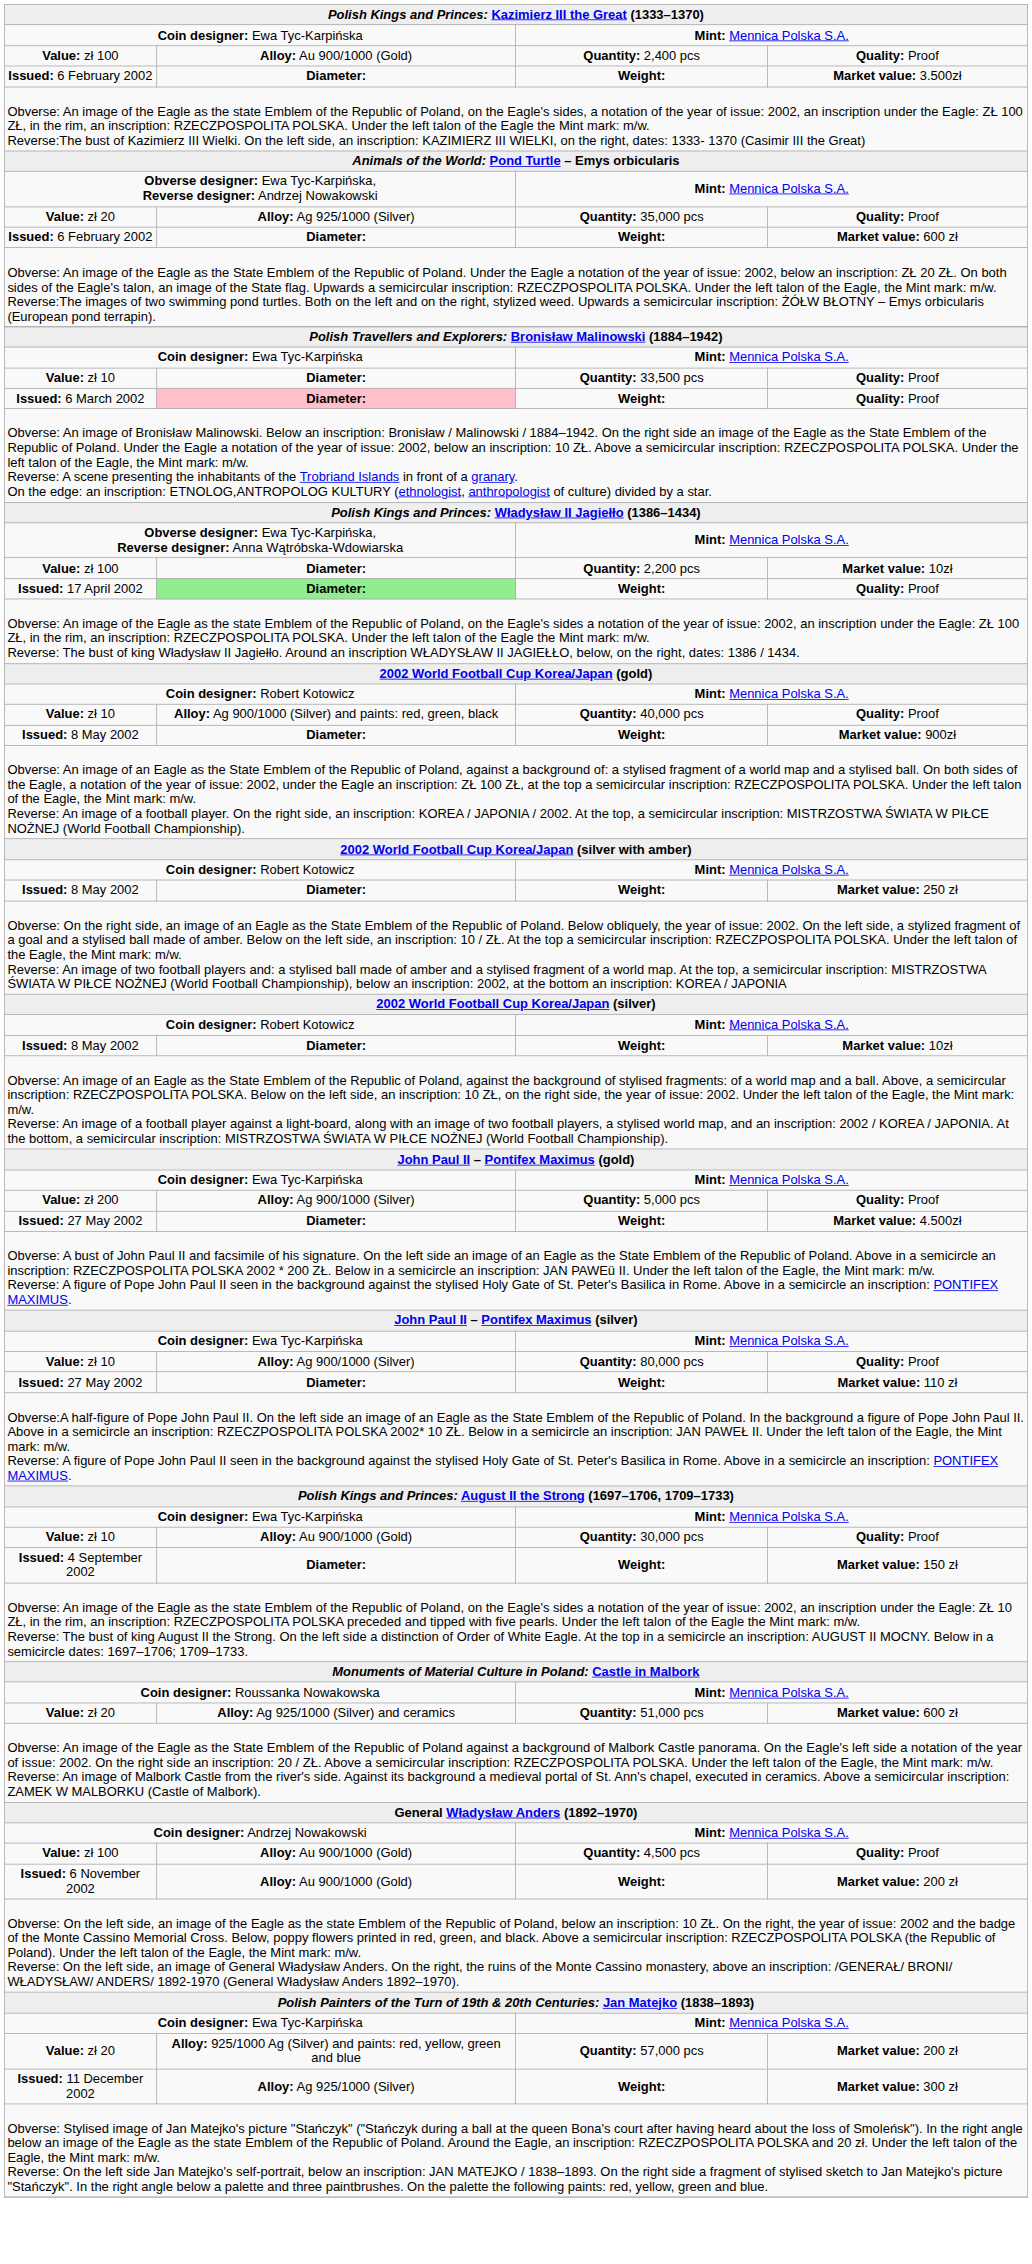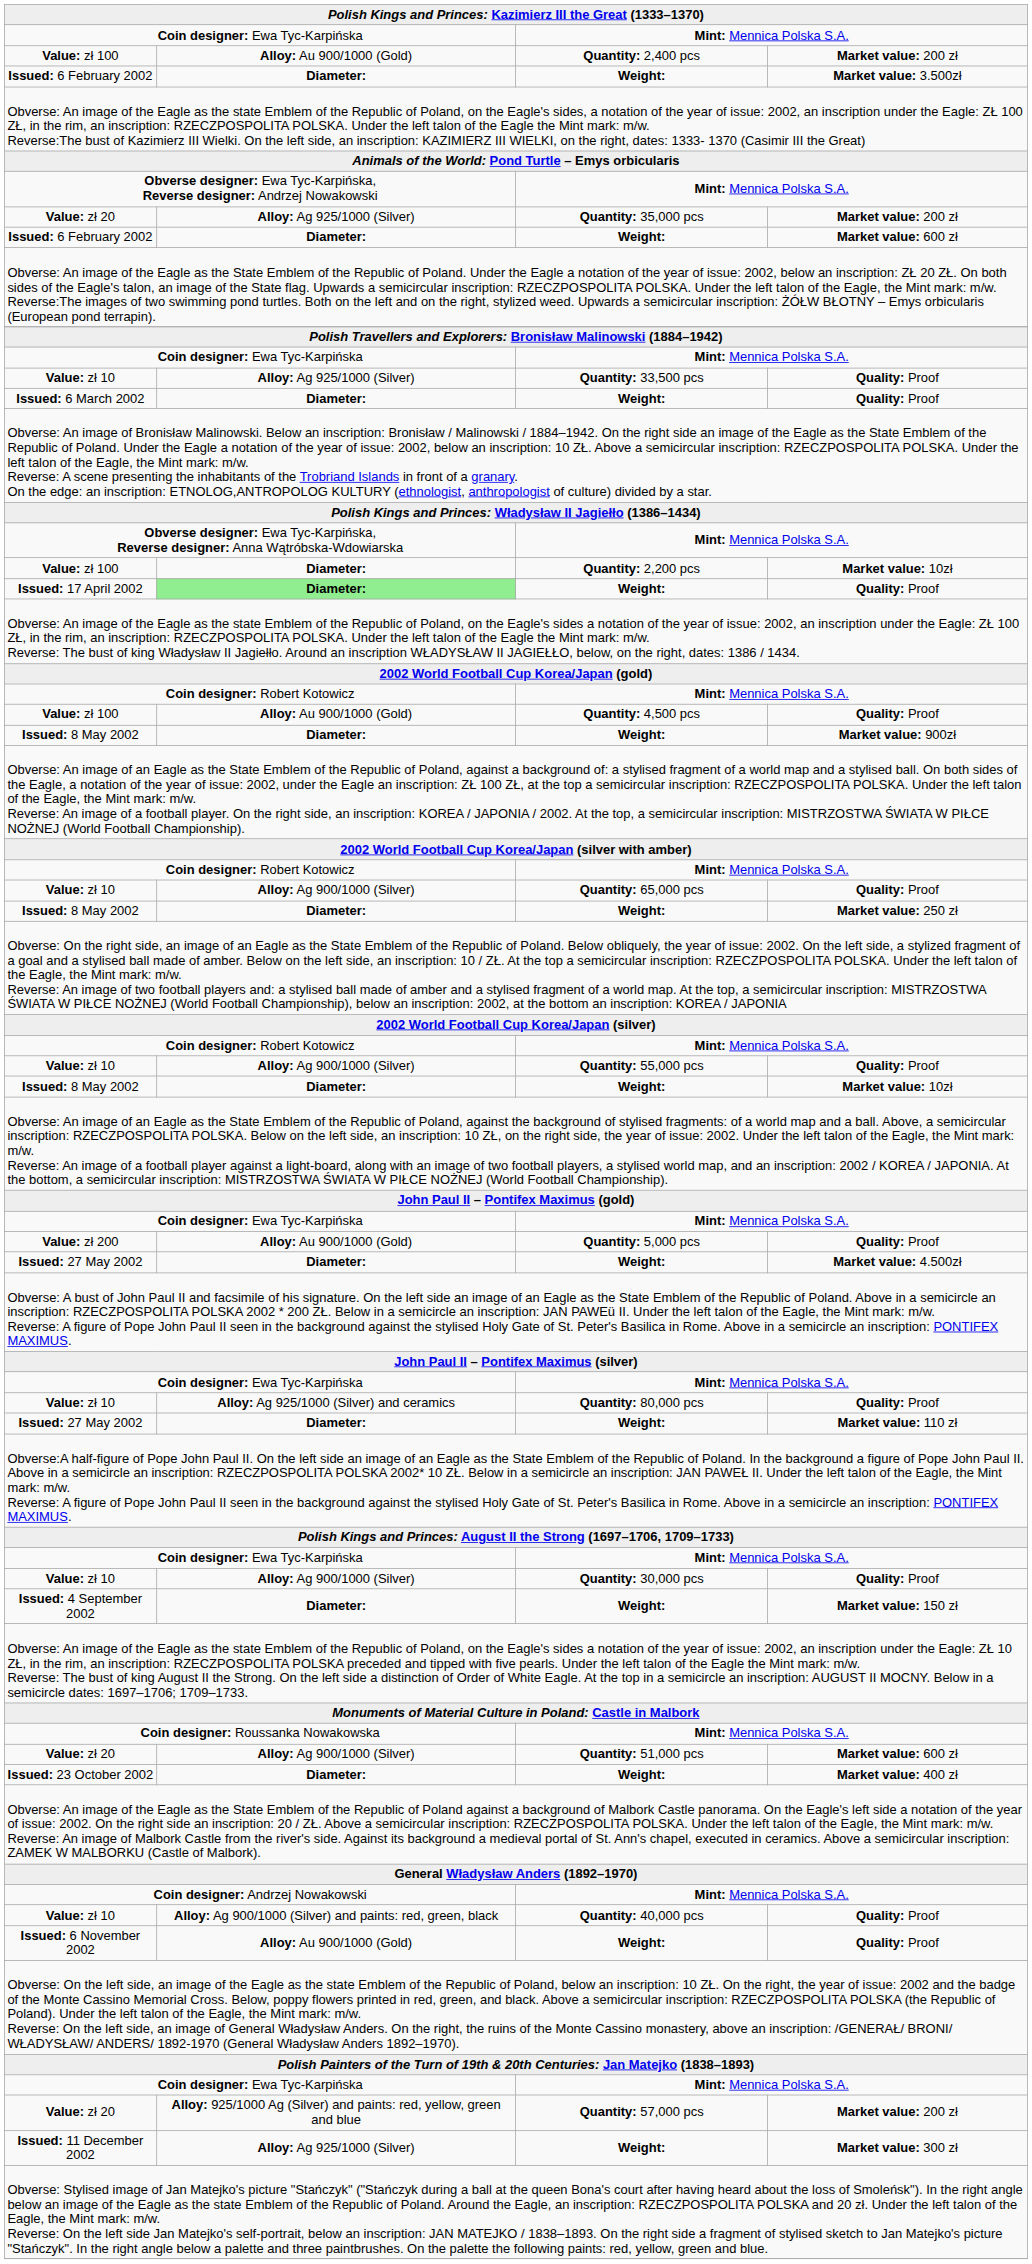(897, 55) Quality: Proof -> (897, 55) Market value: 200 zł
(897, 216) Quality: Proof -> (897, 216) Market value: 200 zł
(336, 378) Diameter: -> (336, 378) Alloy: Ag 925/1000 (Silver)
(336, 398) pink background -> (336, 398) no background
rows swapped: (80, 1853) <-> (80, 714)
+ row: (80, 890)
+ row: (80, 1066)
(336, 1200) Alloy: Ag 900/1000 (Silver) -> (336, 1241) Alloy: Au 900/1000 (Gold)
(336, 1361) Alloy: Ag 900/1000 (Silver) -> (336, 1402) Alloy: Ag 925/1000 (Silver) and ceramics
(336, 1537) Alloy: Au 900/1000 (Gold) -> (336, 1578) Alloy: Ag 900/1000 (Silver)
(336, 1713) Alloy: Ag 925/1000 (Silver) and ceramics -> (336, 1754) Alloy: Ag 900/1000 (Silver)
+ row: (80, 1774)
(897, 1881) Market value: 200 zł -> (897, 1943) Quality: Proof
